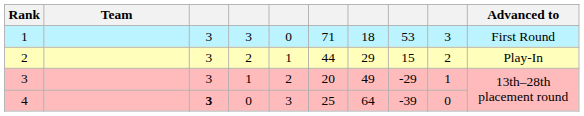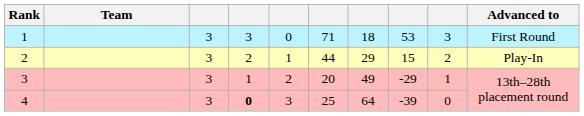(209, 100) bold -> (209, 100) normal
(249, 100) normal -> (249, 100) bold
